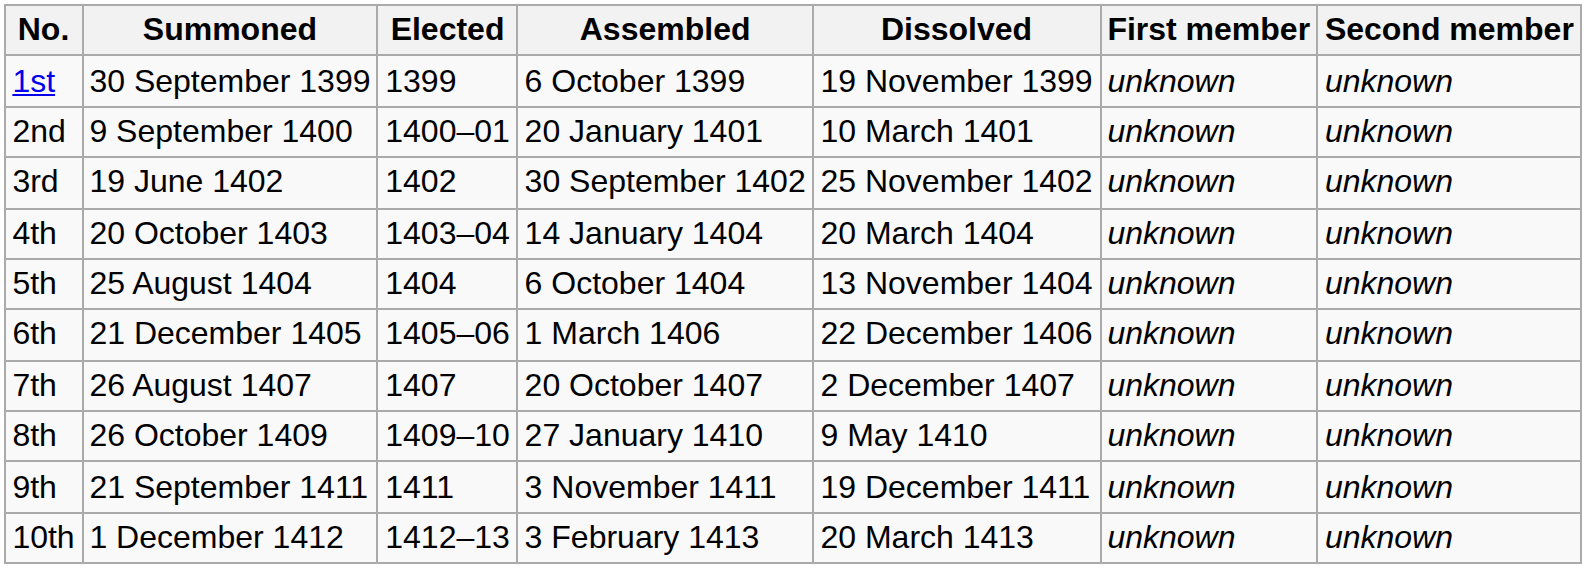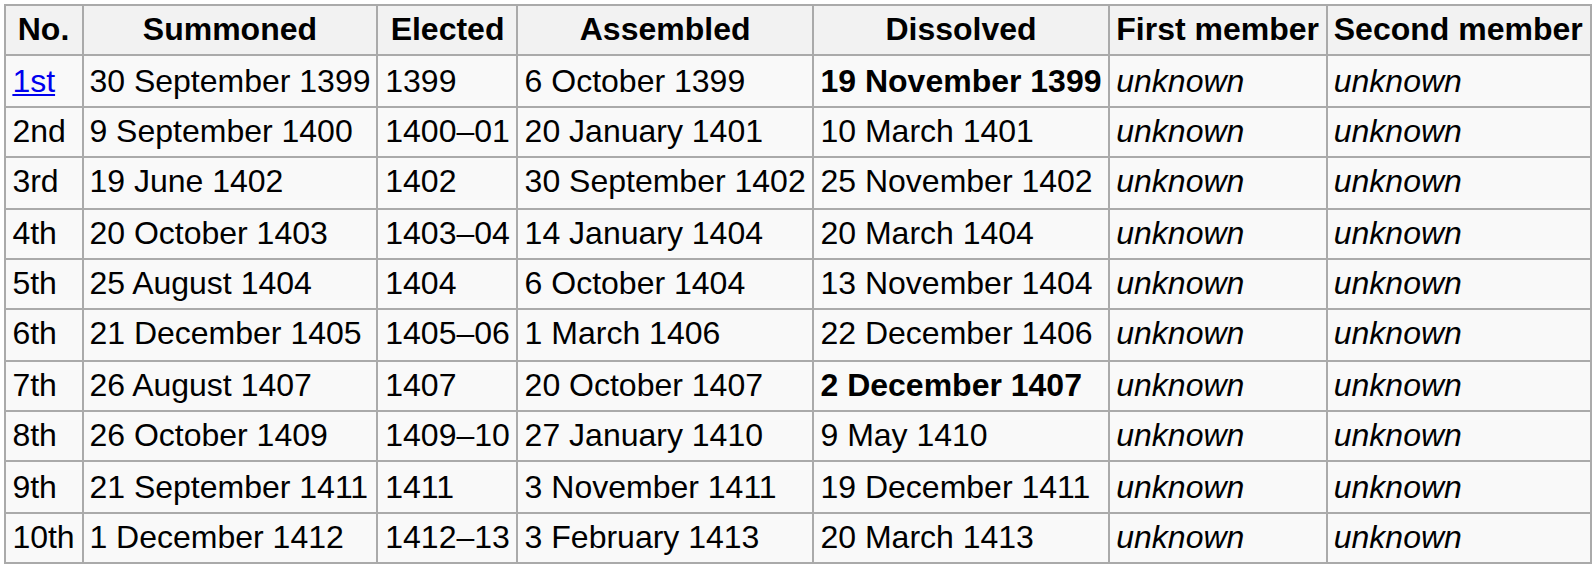(957, 80) normal -> (961, 80) bold
(948, 385) normal -> (951, 385) bold
